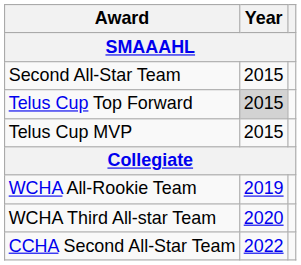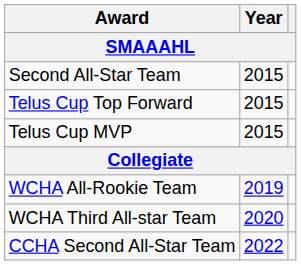(264, 103) lightgrey background -> (264, 103) no background
